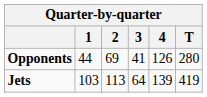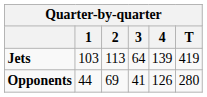rows swapped: (19, 80) <-> (40, 59)
